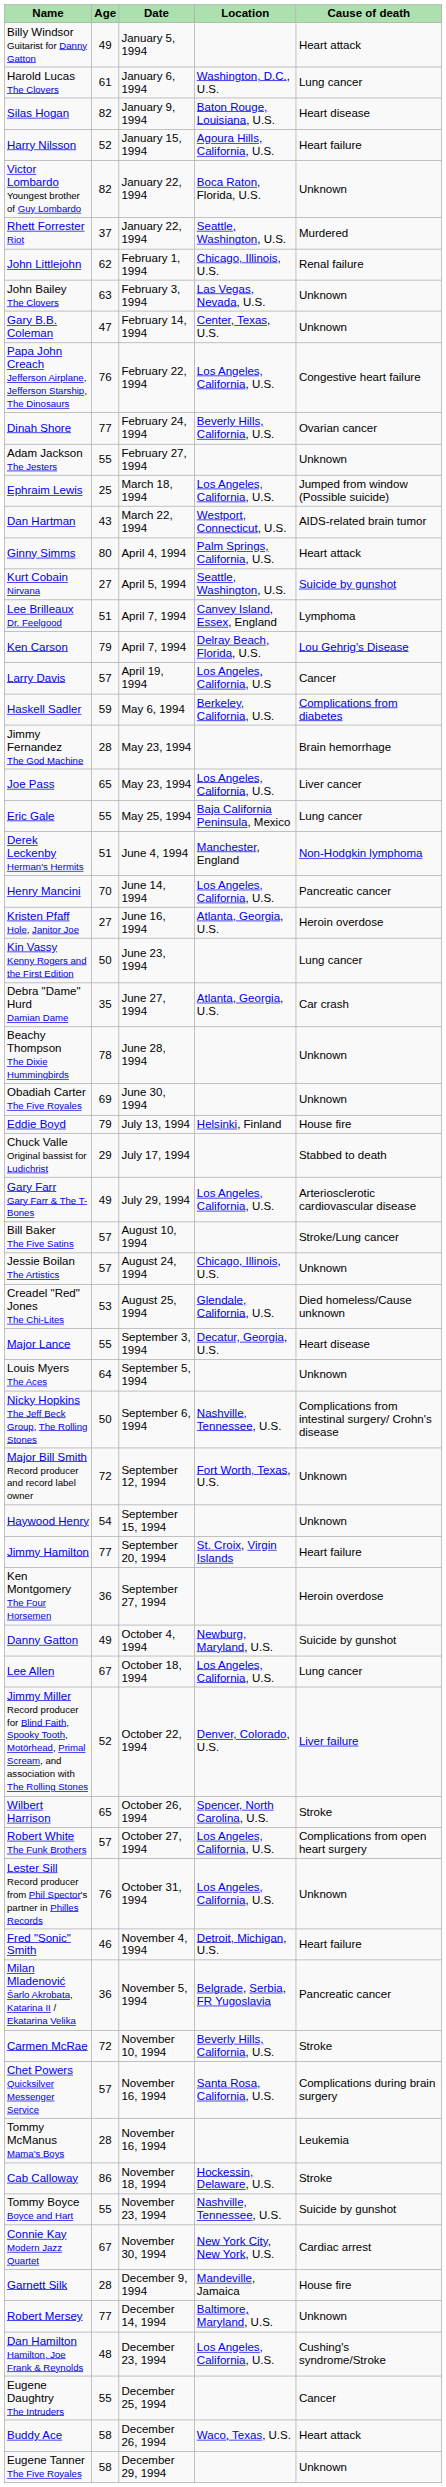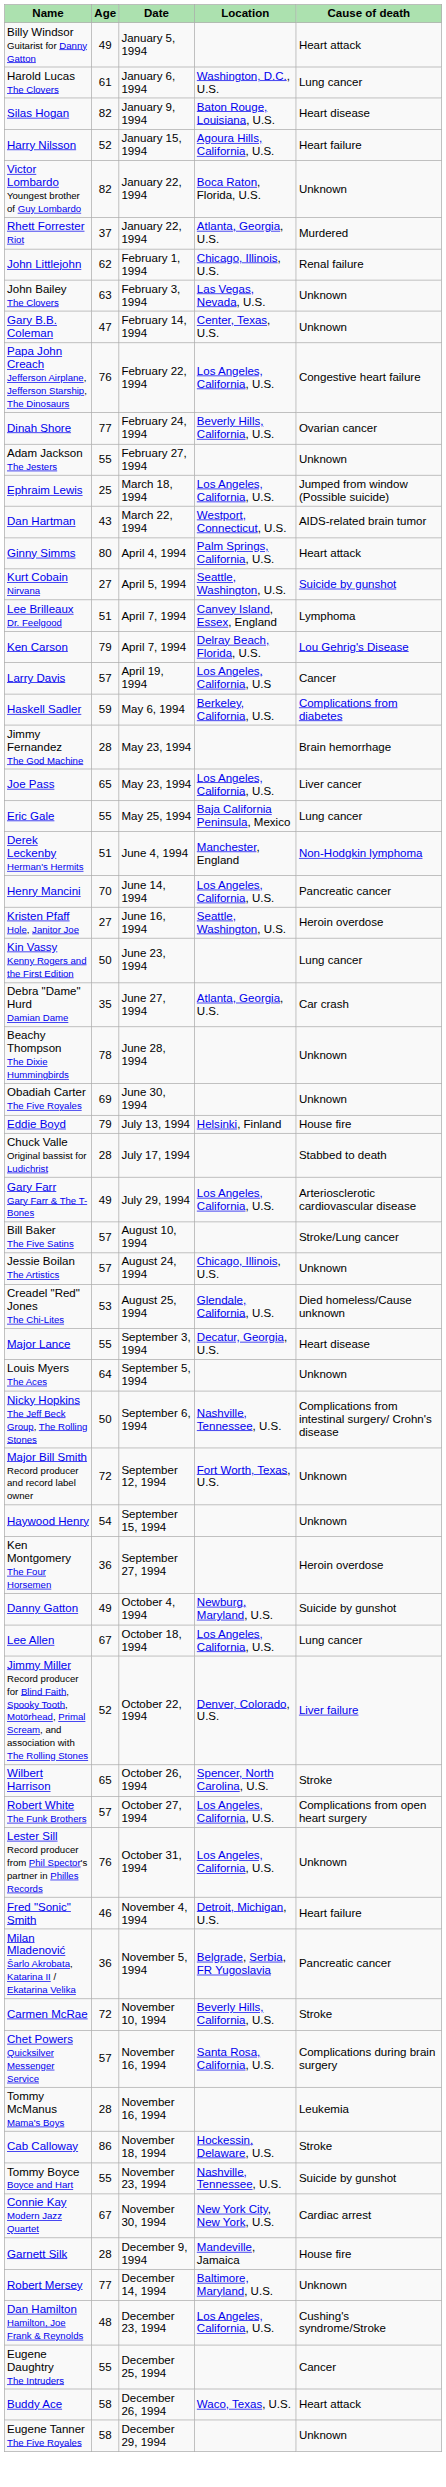(241, 233) Seattle, Washington, U.S. -> (240, 233) Atlanta, Georgia, U.S.
(240, 922) Atlanta, Georgia, U.S. -> (241, 922) Seattle, Washington, U.S.
(105, 1155) 29 -> (105, 1155) 28
- row: (48, 1552)
